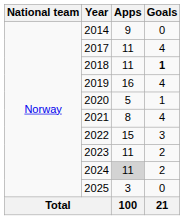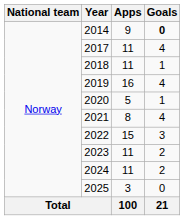(162, 30) normal -> (162, 30) bold
(162, 65) bold -> (162, 65) normal
(128, 170) lightgrey background -> (128, 170) no background
